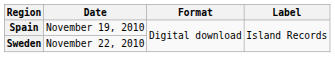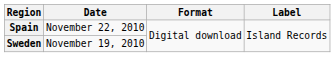(95, 28) November 19, 2010 -> (95, 28) November 22, 2010
(95, 44) November 22, 2010 -> (95, 44) November 19, 2010
